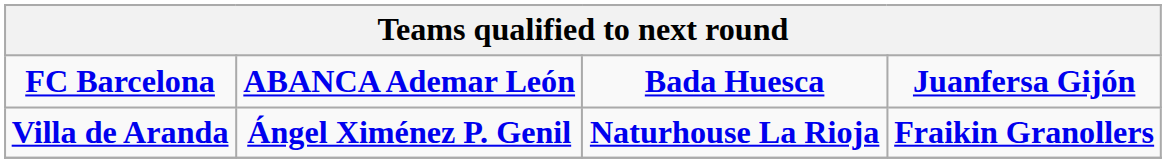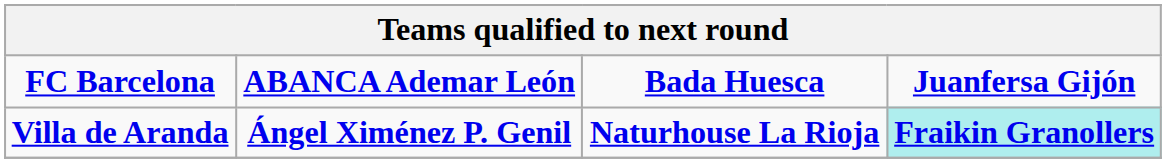(1024, 132) no background -> (1024, 132) paleturquoise background
